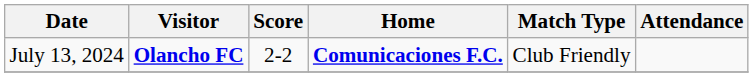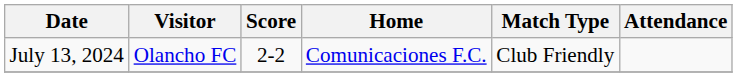(189, 54) bold -> (185, 54) normal
(408, 54) bold -> (396, 54) normal
